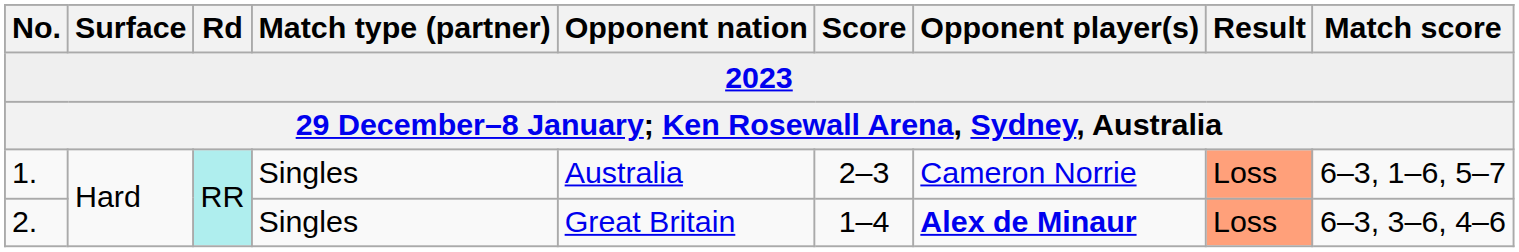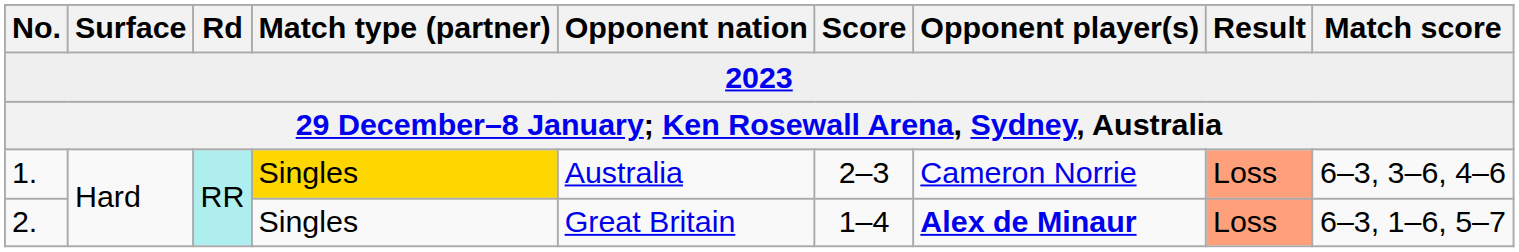(308, 173) no background -> (308, 173) gold background
(1413, 173) 6–3, 1–6, 5–7 -> (1413, 173) 6–3, 3–6, 4–6
(1413, 221) 6–3, 3–6, 4–6 -> (1413, 221) 6–3, 1–6, 5–7
